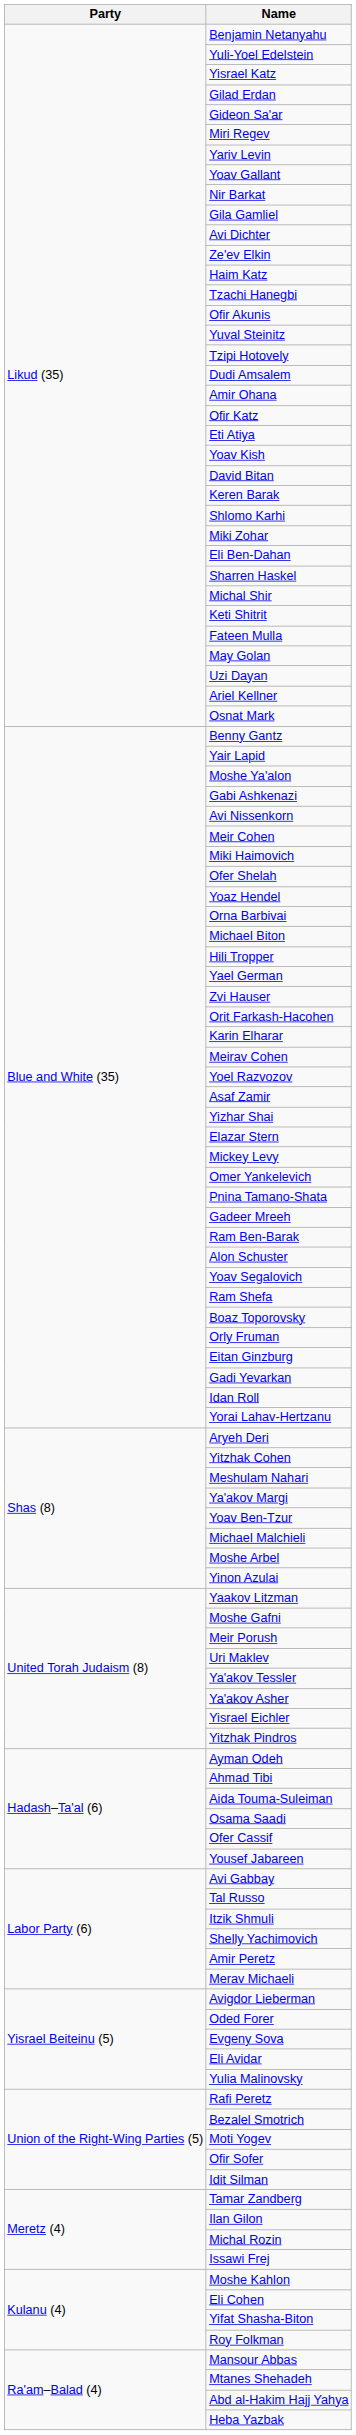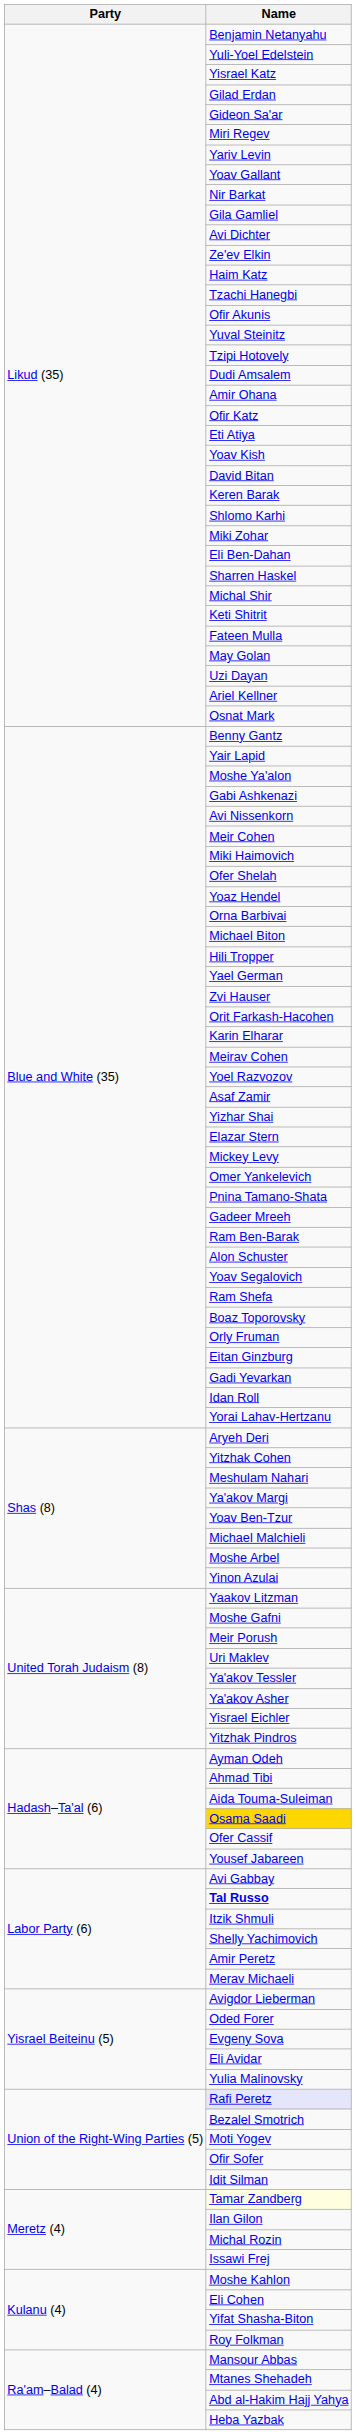(247, 1818) no background -> (247, 1818) gold background
(237, 1898) normal -> (239, 1898) bold
(240, 2099) no background -> (240, 2099) lavender background
(256, 2199) no background -> (256, 2199) lightyellow background
